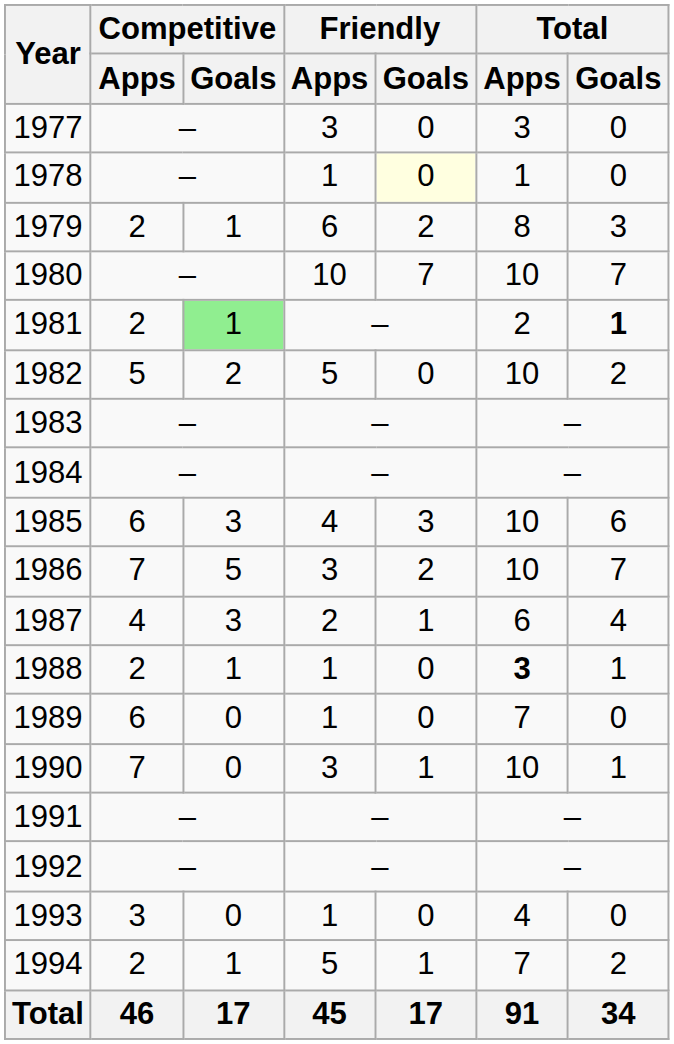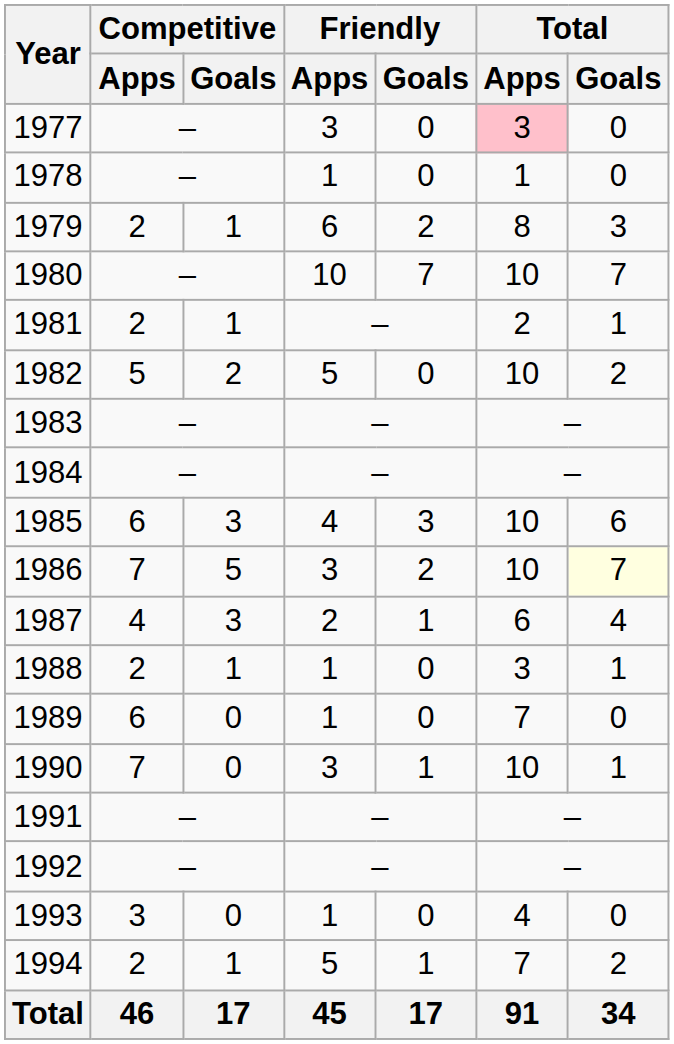(522, 127) no background -> (522, 127) pink background
(426, 176) lightyellow background -> (426, 176) no background
(233, 324) lightgreen background -> (233, 324) no background
(618, 324) bold -> (618, 324) normal
(618, 570) no background -> (618, 570) lightyellow background
(522, 669) bold -> (522, 669) normal
